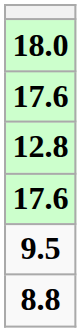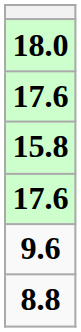(41, 146) 12.8 -> (41, 146) 15.8
(41, 248) 9.5 -> (41, 248) 9.6
